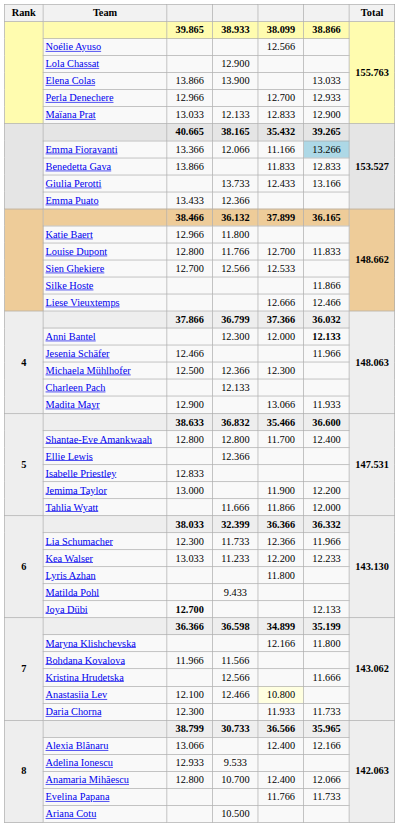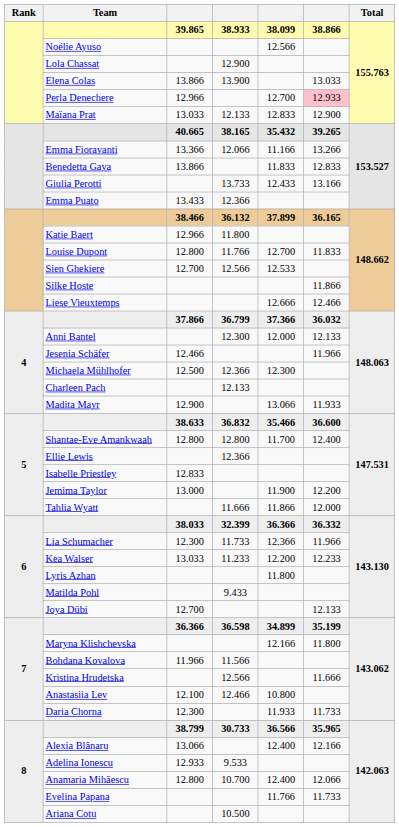(327, 98) no background -> (327, 98) pink background
(327, 149) lightblue background -> (327, 149) no background
(327, 337) bold -> (327, 337) normal
(190, 609) bold -> (190, 609) normal
(281, 694) lightyellow background -> (281, 694) no background
